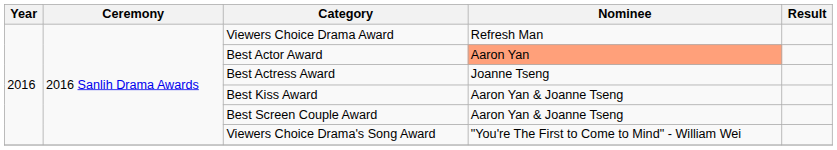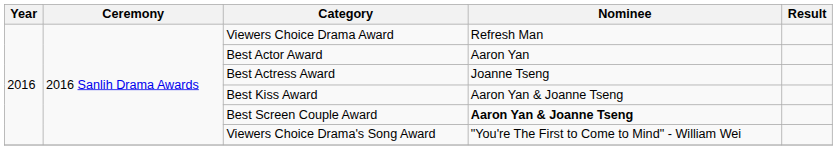(500, 54) lightsalmon background -> (500, 54) no background
(547, 114) normal -> (552, 114) bold
